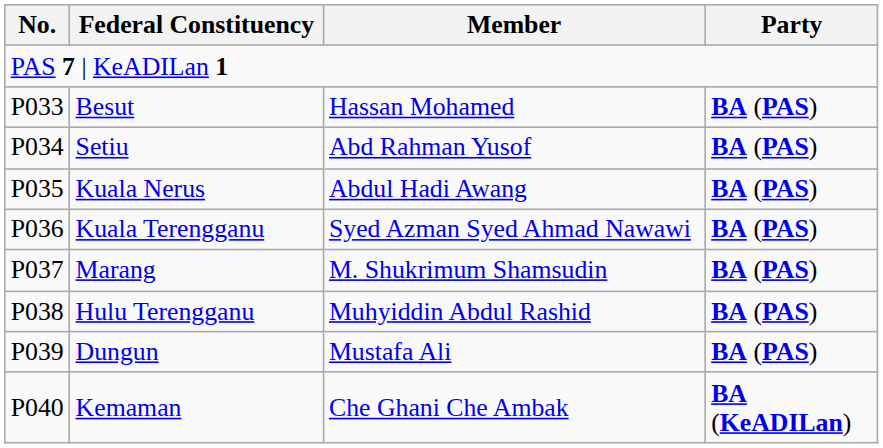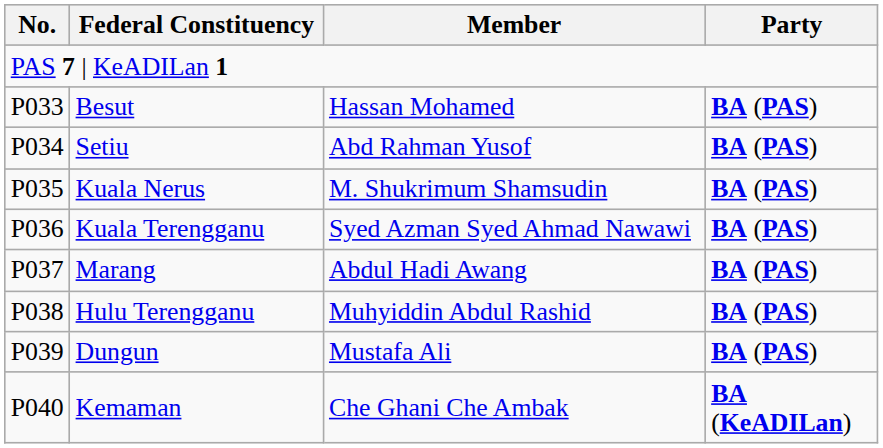(428, 188) Abdul Hadi Awang -> (468, 188) M. Shukrimum Shamsudin
(468, 270) M. Shukrimum Shamsudin -> (428, 270) Abdul Hadi Awang
